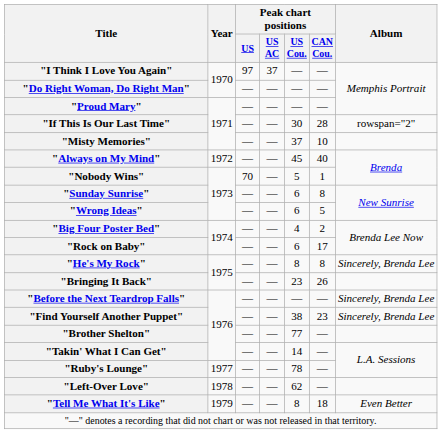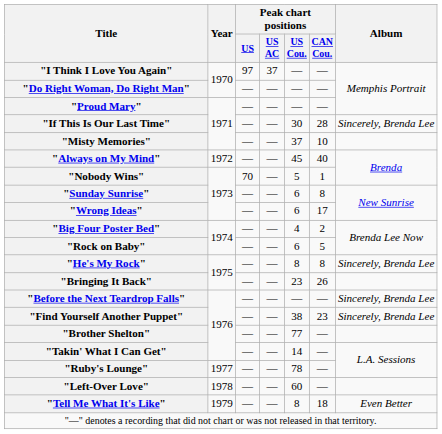(386, 123) rowspan="2" -> (386, 123) Sincerely, Brenda Lee
(322, 211) 5 -> (322, 211) 17
(322, 246) 17 -> (322, 246) 5
(297, 386) 62 -> (297, 386) 60
